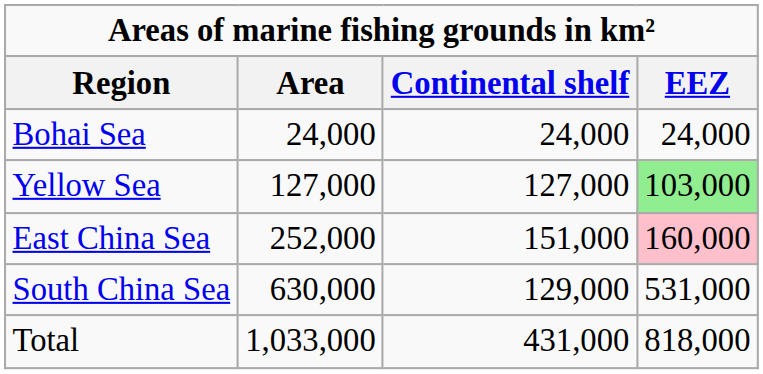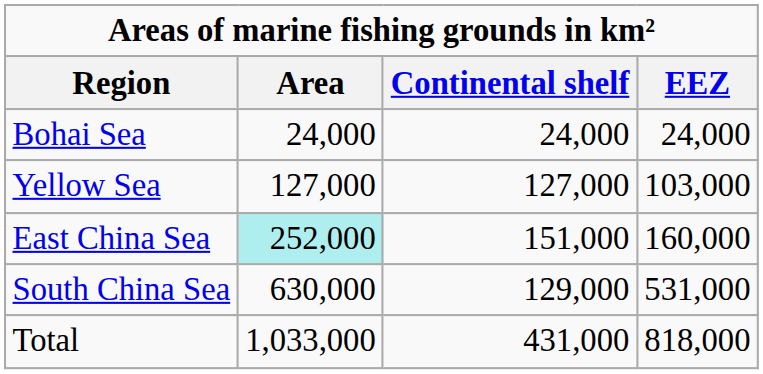(697, 185) lightgreen background -> (697, 185) no background
(323, 237) no background -> (323, 237) paleturquoise background
(697, 237) pink background -> (697, 237) no background
